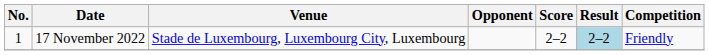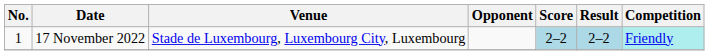(556, 38) no background -> (556, 38) lightblue background
(649, 38) no background -> (649, 38) paleturquoise background
